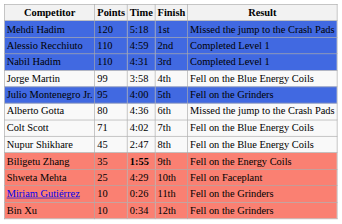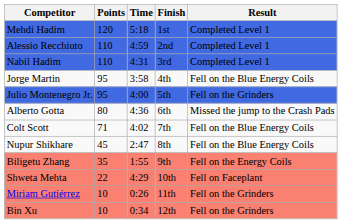(262, 29) Missed the jump to the Crash Pads -> (230, 29) Completed Level 1
(103, 78) 99 -> (103, 78) 95
(139, 161) bold -> (139, 161) normal
(103, 177) 25 -> (103, 177) 22
